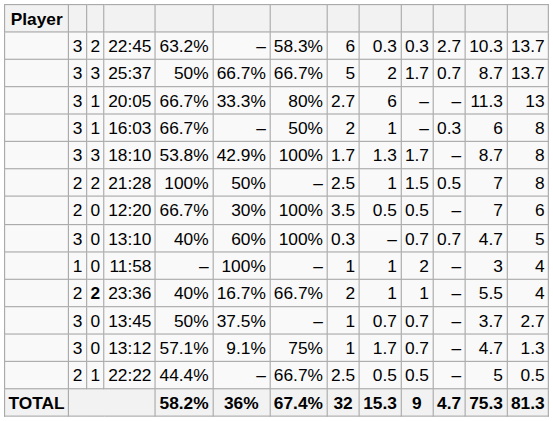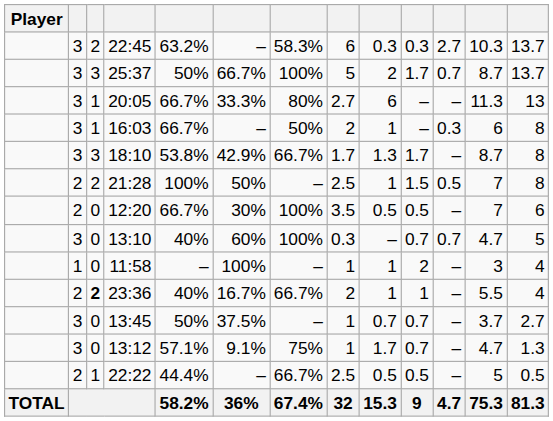(298, 73) 66.7% -> (301, 73) 100%
(301, 156) 100% -> (298, 156) 66.7%
